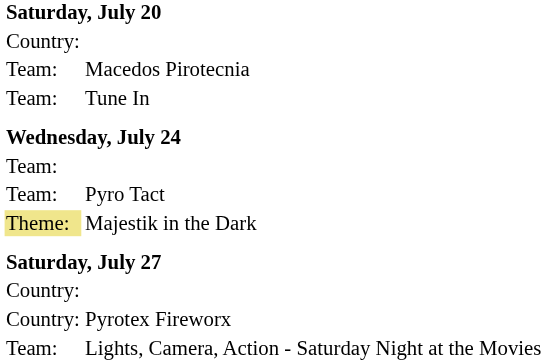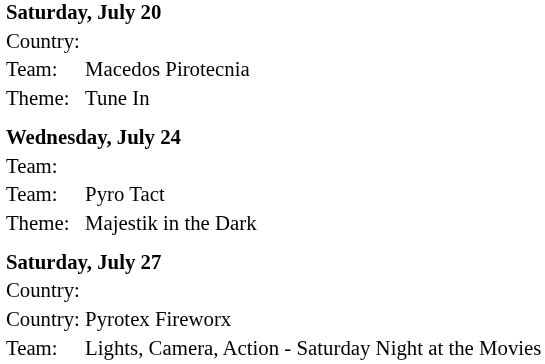(32, 98) Team: -> (38, 98) Theme:
(38, 223) khaki background -> (38, 223) no background
